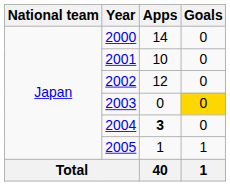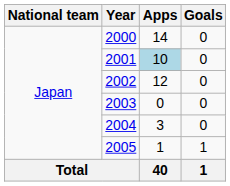(160, 59) no background -> (160, 59) lightblue background
(203, 103) gold background -> (203, 103) no background
(160, 125) bold -> (160, 125) normal
